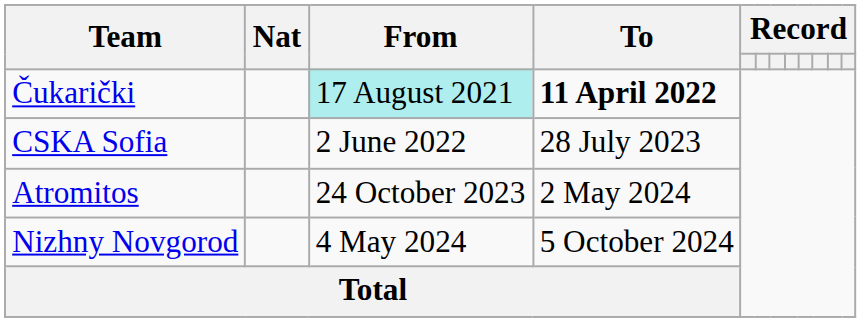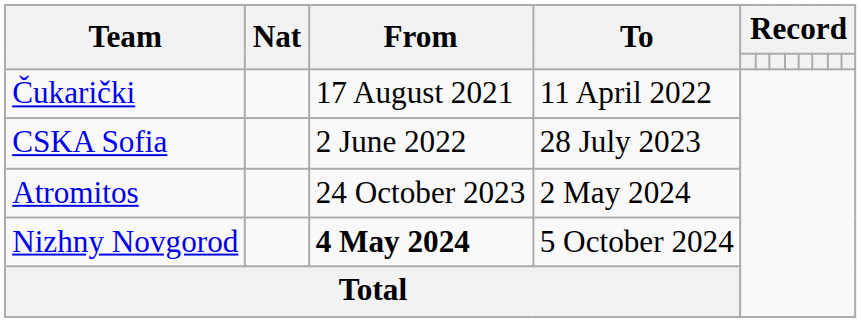(414, 93) paleturquoise background -> (414, 93) no background
(628, 93) bold -> (626, 93) normal
(391, 241) normal -> (393, 241) bold
